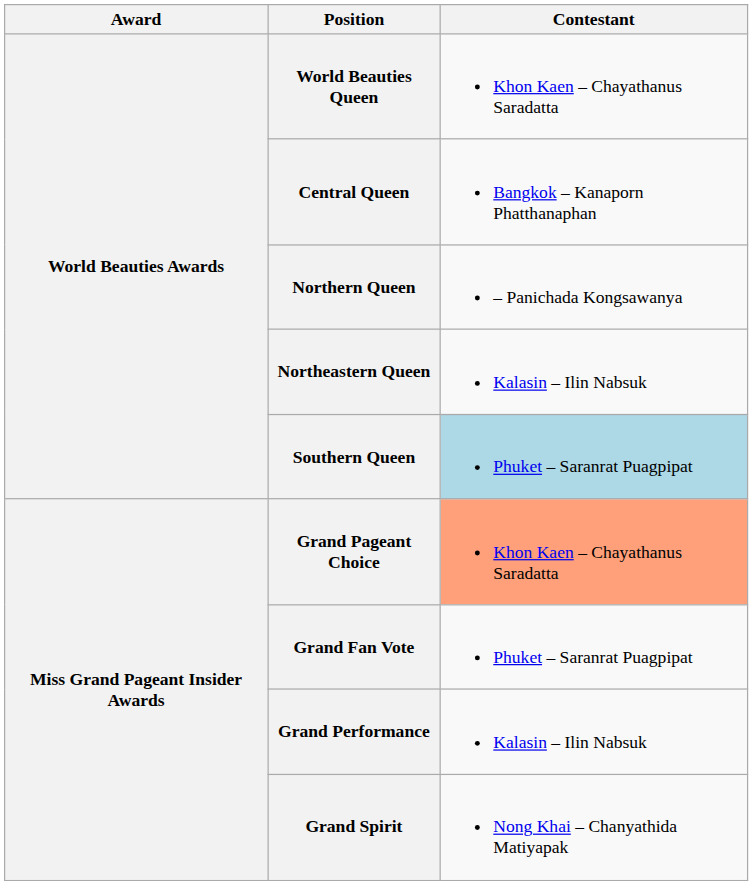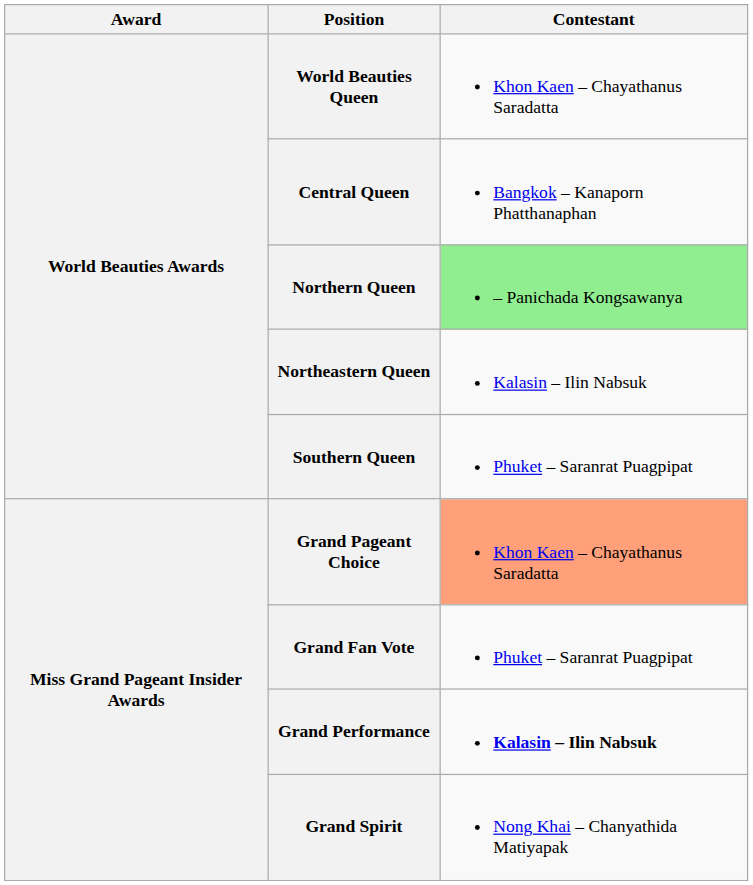(594, 298) no background -> (594, 298) lightgreen background
(594, 468) lightblue background -> (594, 468) no background
(594, 743) normal -> (594, 743) bold
